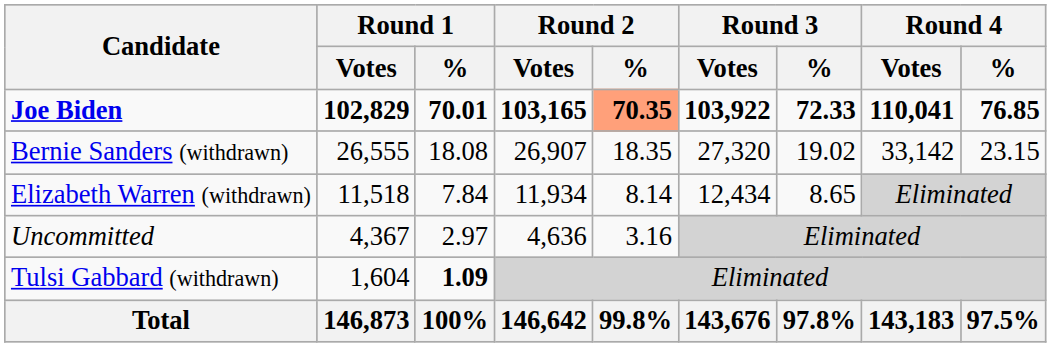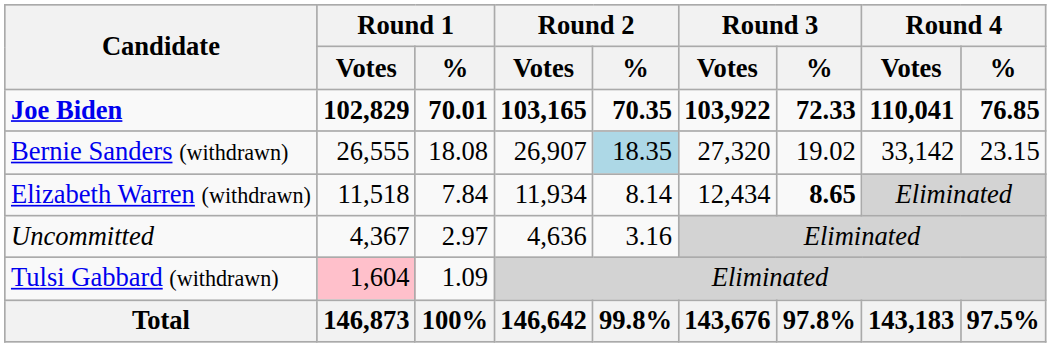(642, 109) lightsalmon background -> (642, 109) no background
(642, 151) no background -> (642, 151) lightblue background
(833, 194) normal -> (833, 194) bold
(380, 278) no background -> (380, 278) pink background
(465, 278) bold -> (465, 278) normal
